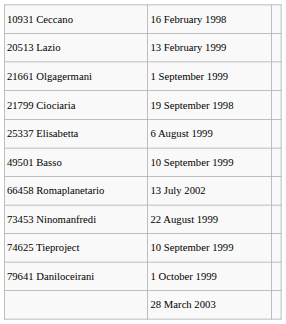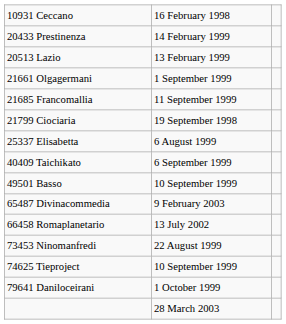+ row: (46, 36)
+ row: (50, 99)
+ row: (44, 162)
+ row: (58, 204)
